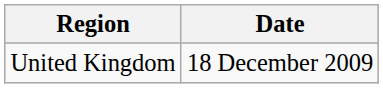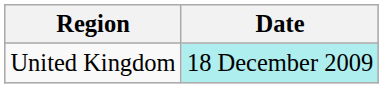(280, 62) no background -> (280, 62) paleturquoise background
